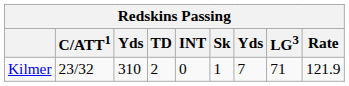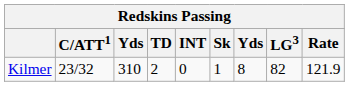(241, 69) 7 -> (241, 69) 8
(278, 69) 71 -> (278, 69) 82
